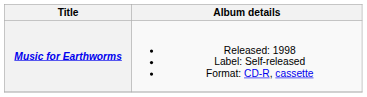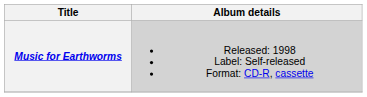(247, 62) no background -> (247, 62) lightgrey background
